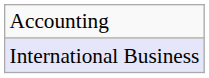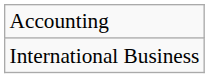(104, 55) lavender background -> (104, 55) no background
